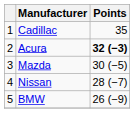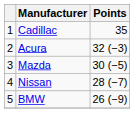(110, 48) bold -> (110, 48) normal
